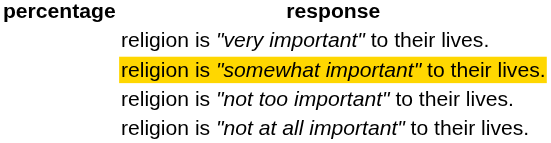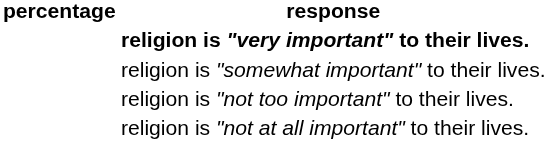(305, 40) normal -> (325, 40) bold
(333, 69) gold background -> (333, 69) no background
